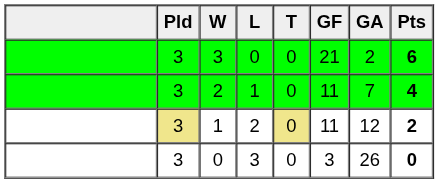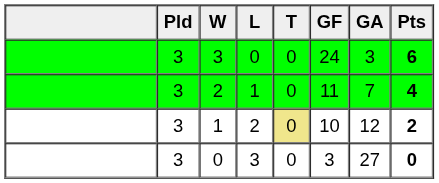(329, 56) 21 -> (329, 56) 24
(370, 56) 2 -> (370, 56) 3
(178, 125) khaki background -> (178, 125) no background
(329, 125) 11 -> (329, 125) 10
(370, 160) 26 -> (370, 160) 27
